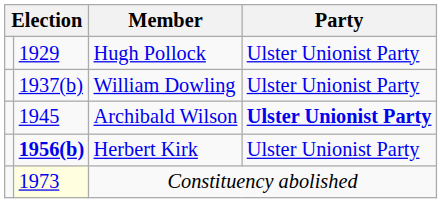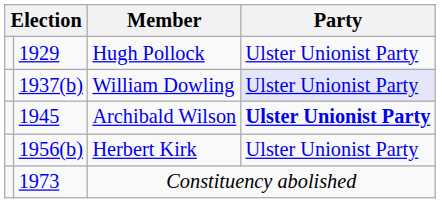(333, 85) no background -> (332, 85) lavender background
(51, 149) bold -> (51, 149) normal
(39, 181) lightyellow background -> (39, 181) no background
